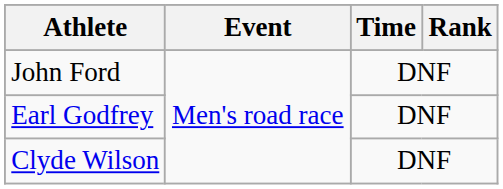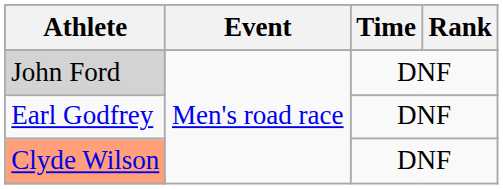(66, 71) no background -> (66, 71) lightgrey background
(85, 161) no background -> (85, 161) lightsalmon background
